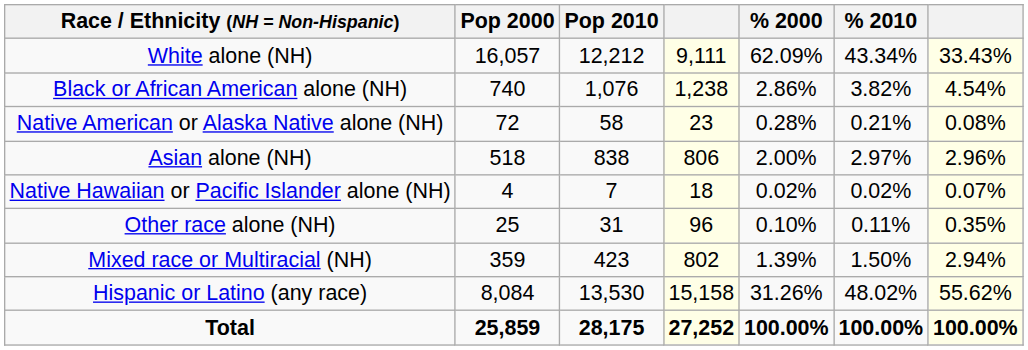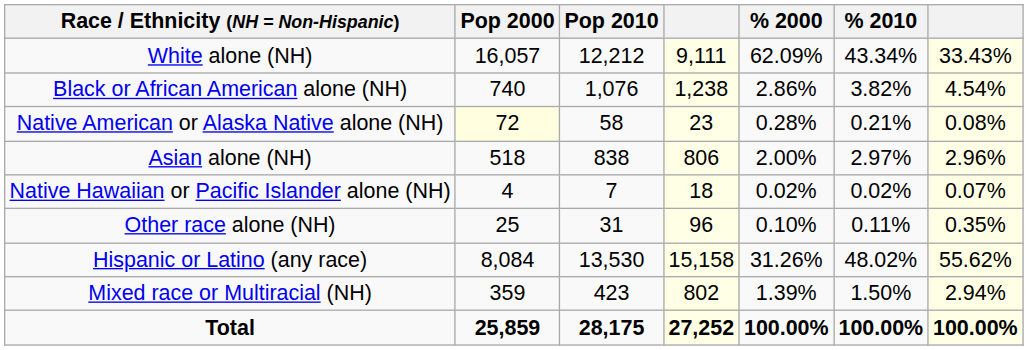(507, 123) no background -> (507, 123) lightyellow background
rows swapped: (230, 259) <-> (230, 293)
